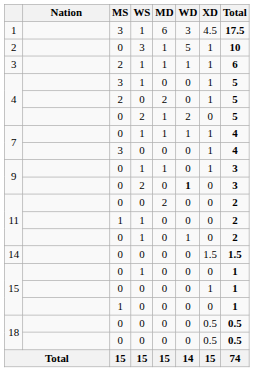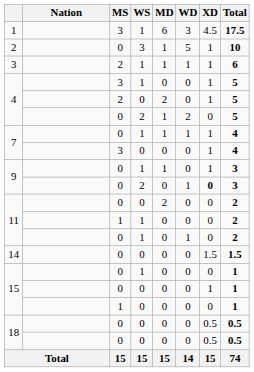(188, 185) bold -> (188, 185) normal
(210, 185) normal -> (210, 185) bold
